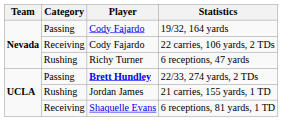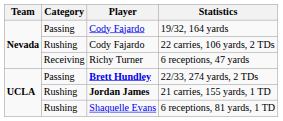(64, 44) Receiving -> (61, 44) Rushing
(61, 60) Rushing -> (64, 60) Receiving
(116, 92) normal -> (119, 92) bold
(64, 108) Receiving -> (61, 108) Rushing
